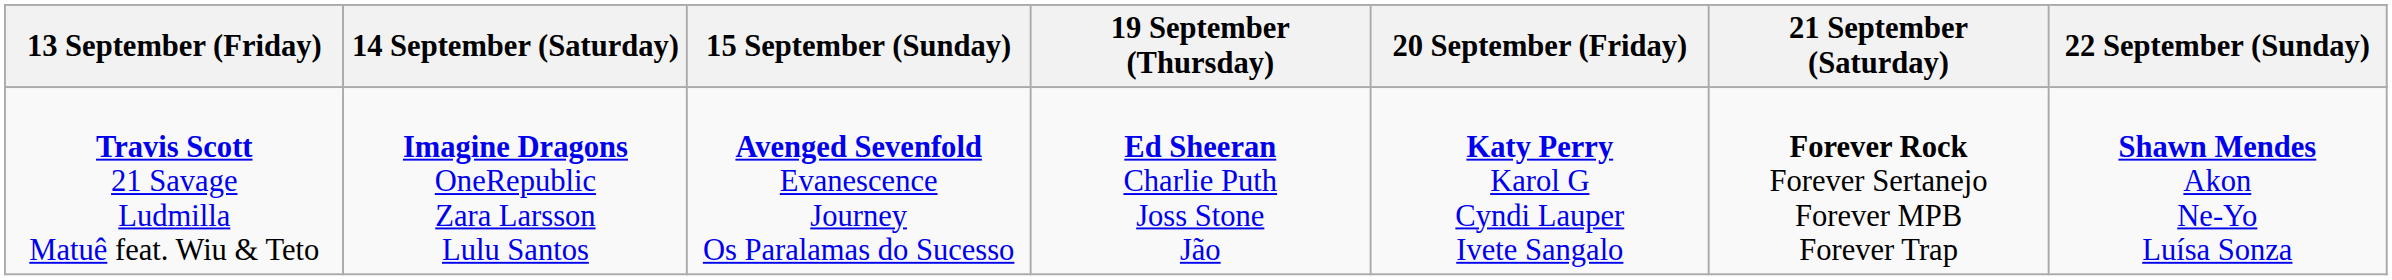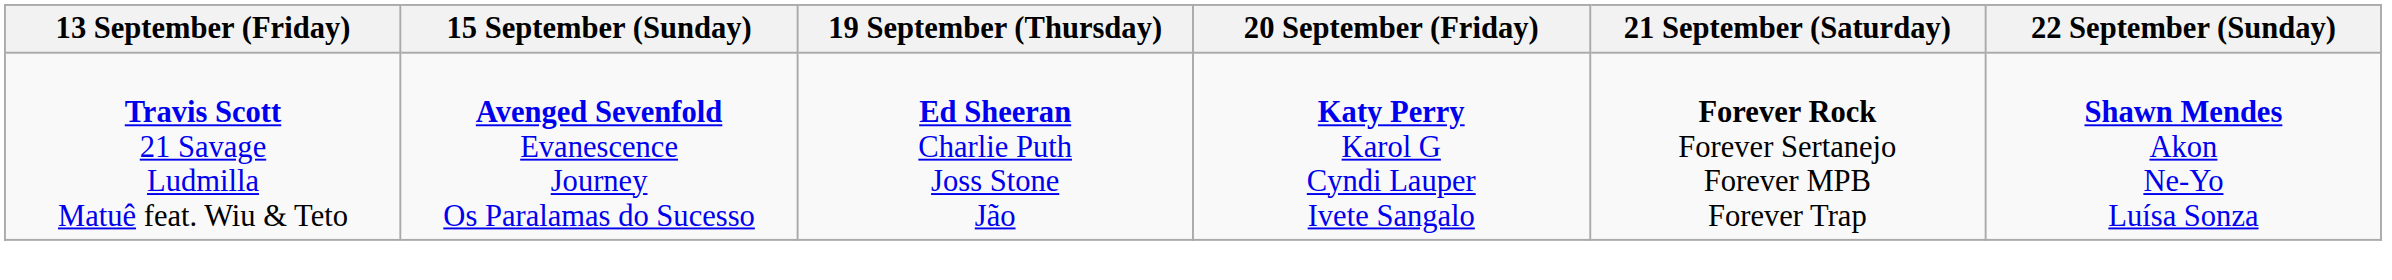- column: (515, 45)
